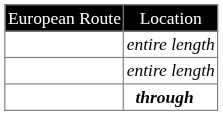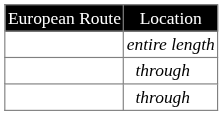(171, 70) entire length -> (163, 70) through
(165, 97) bold -> (163, 97) normal
